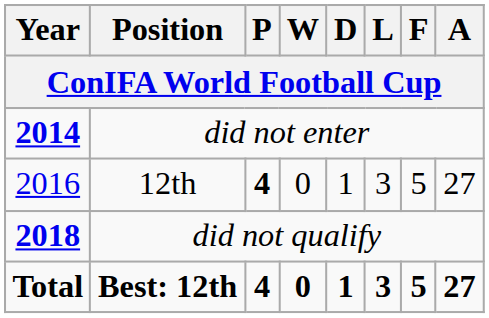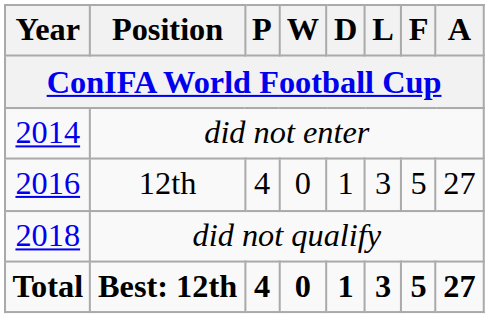(48, 132) bold -> (48, 132) normal
(262, 183) bold -> (262, 183) normal
(48, 235) bold -> (48, 235) normal
